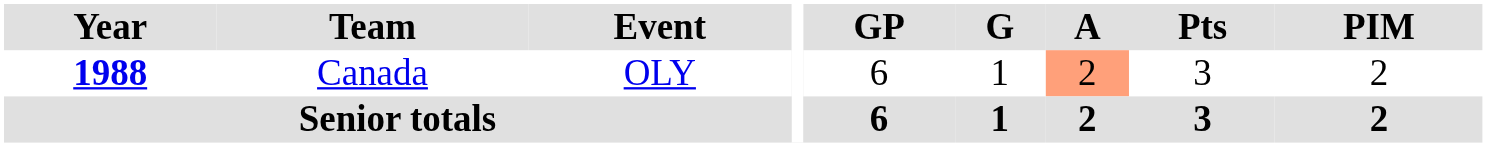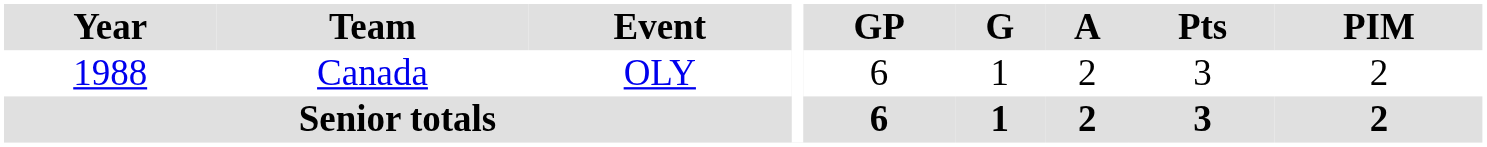(110, 72) bold -> (110, 72) normal
(1087, 72) lightsalmon background -> (1087, 72) no background
